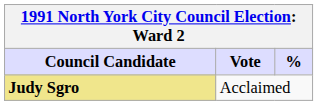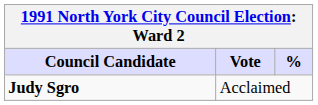(44, 87) khaki background -> (44, 87) no background
